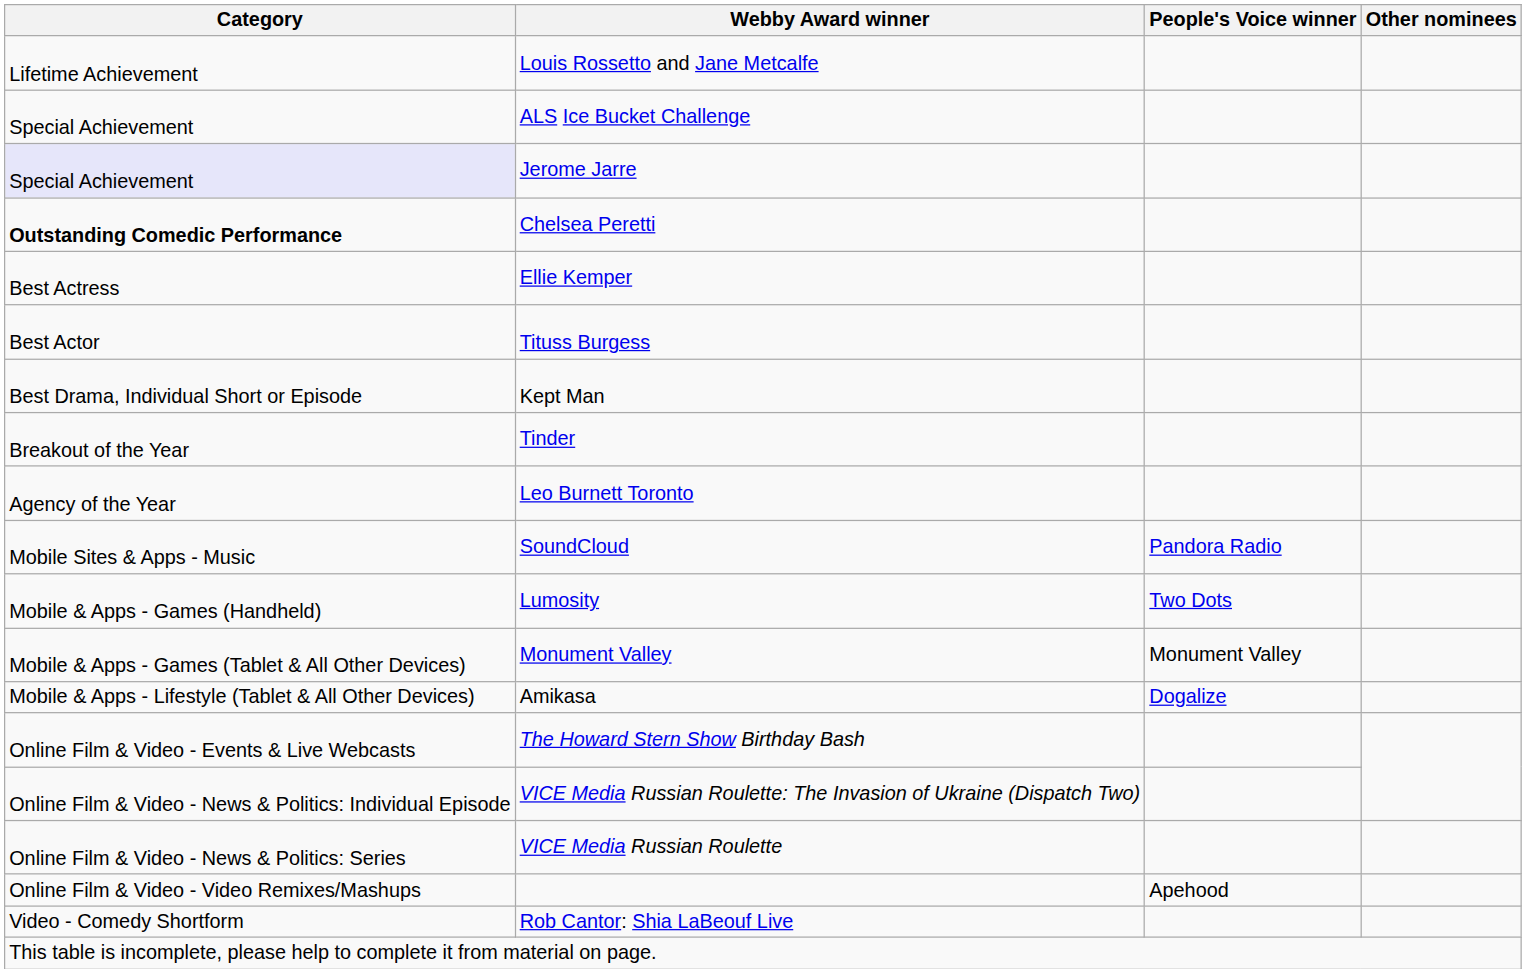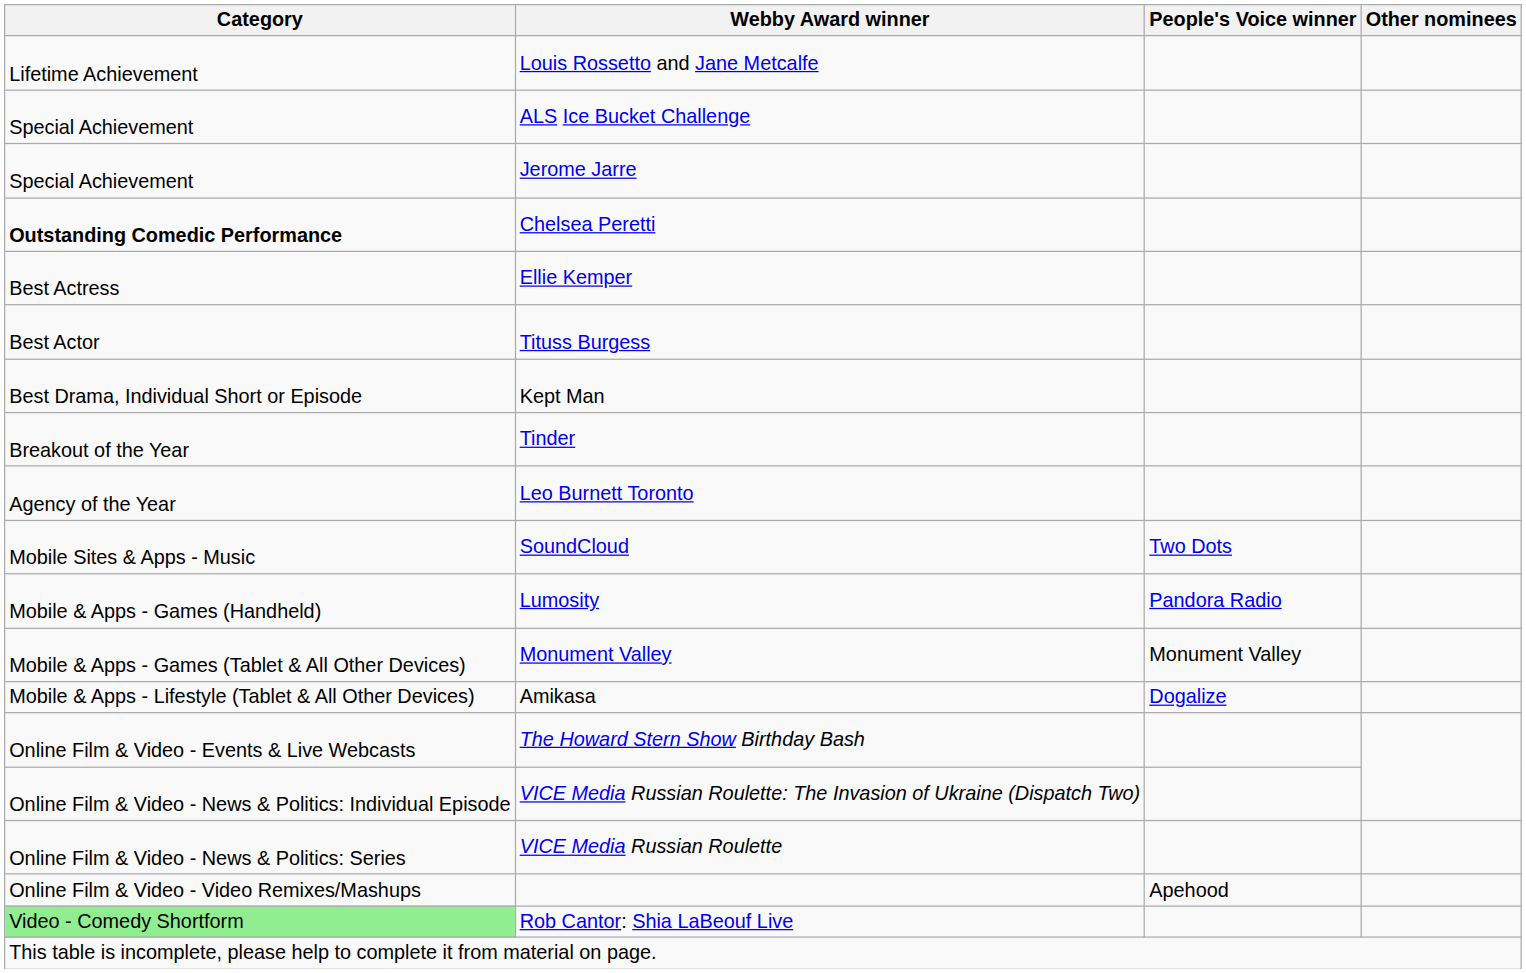(101, 181) lavender background -> (101, 181) no background
(1215, 546) Pandora Radio -> (1191, 546) Two Dots
(1191, 600) Two Dots -> (1215, 600) Pandora Radio
(126, 921) no background -> (126, 921) lightgreen background
